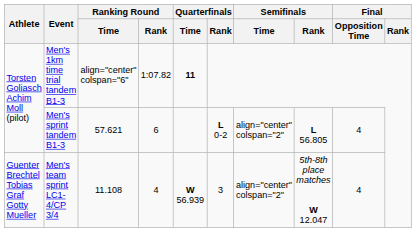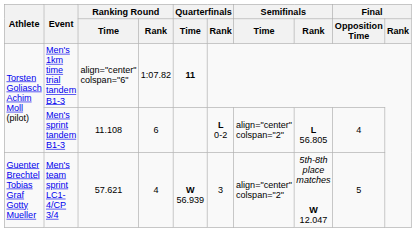(108, 130) 57.621 -> (108, 130) 11.108
(108, 190) 11.108 -> (108, 190) 57.621
(359, 190) 4 -> (359, 190) 5
